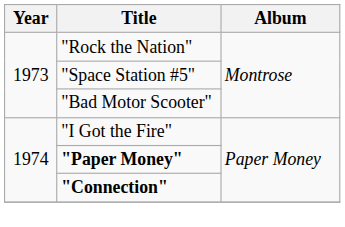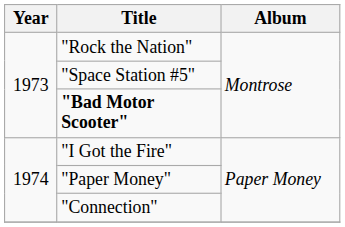(137, 103) normal -> (108, 113) bold
(122, 159) bold -> (116, 179) normal
(115, 187) bold -> (109, 207) normal
